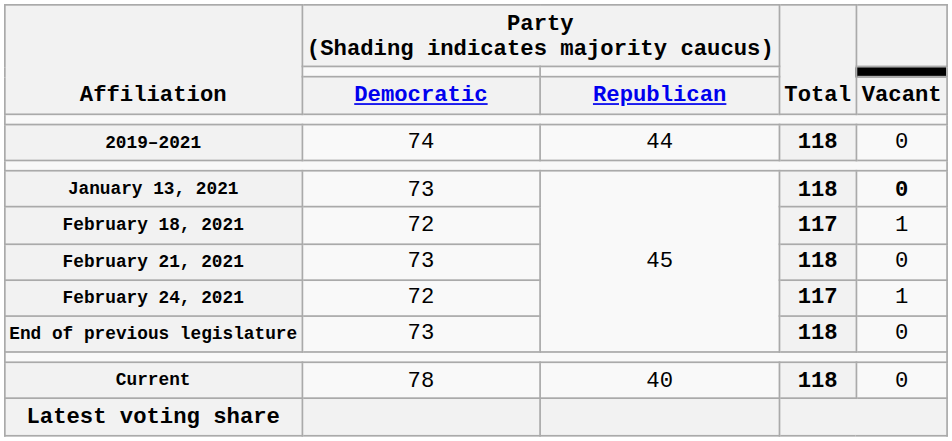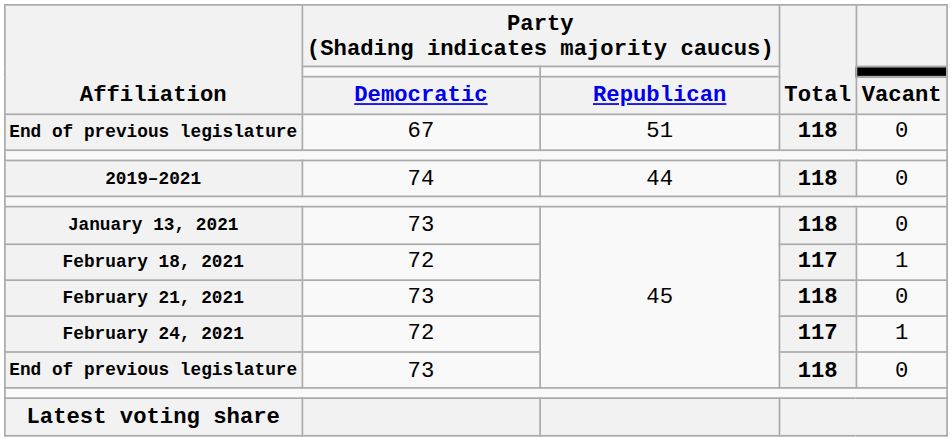+ row: (153, 132)
(902, 189) bold -> (902, 225) normal
- row: (153, 381)
